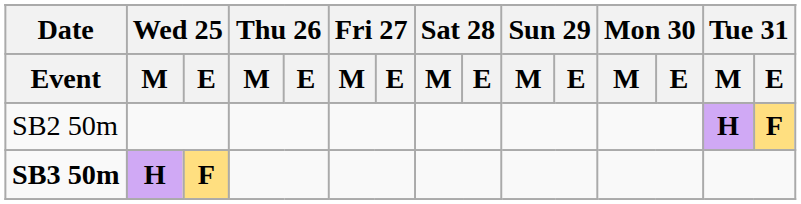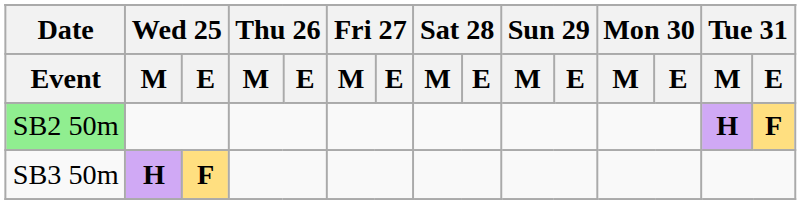(65, 126) no background -> (66, 126) lightgreen background
(66, 175) bold -> (66, 175) normal
